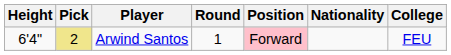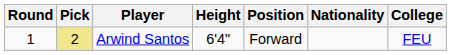columns swapped: (218, 15) <-> (30, 15)
(276, 38) pink background -> (276, 38) no background
